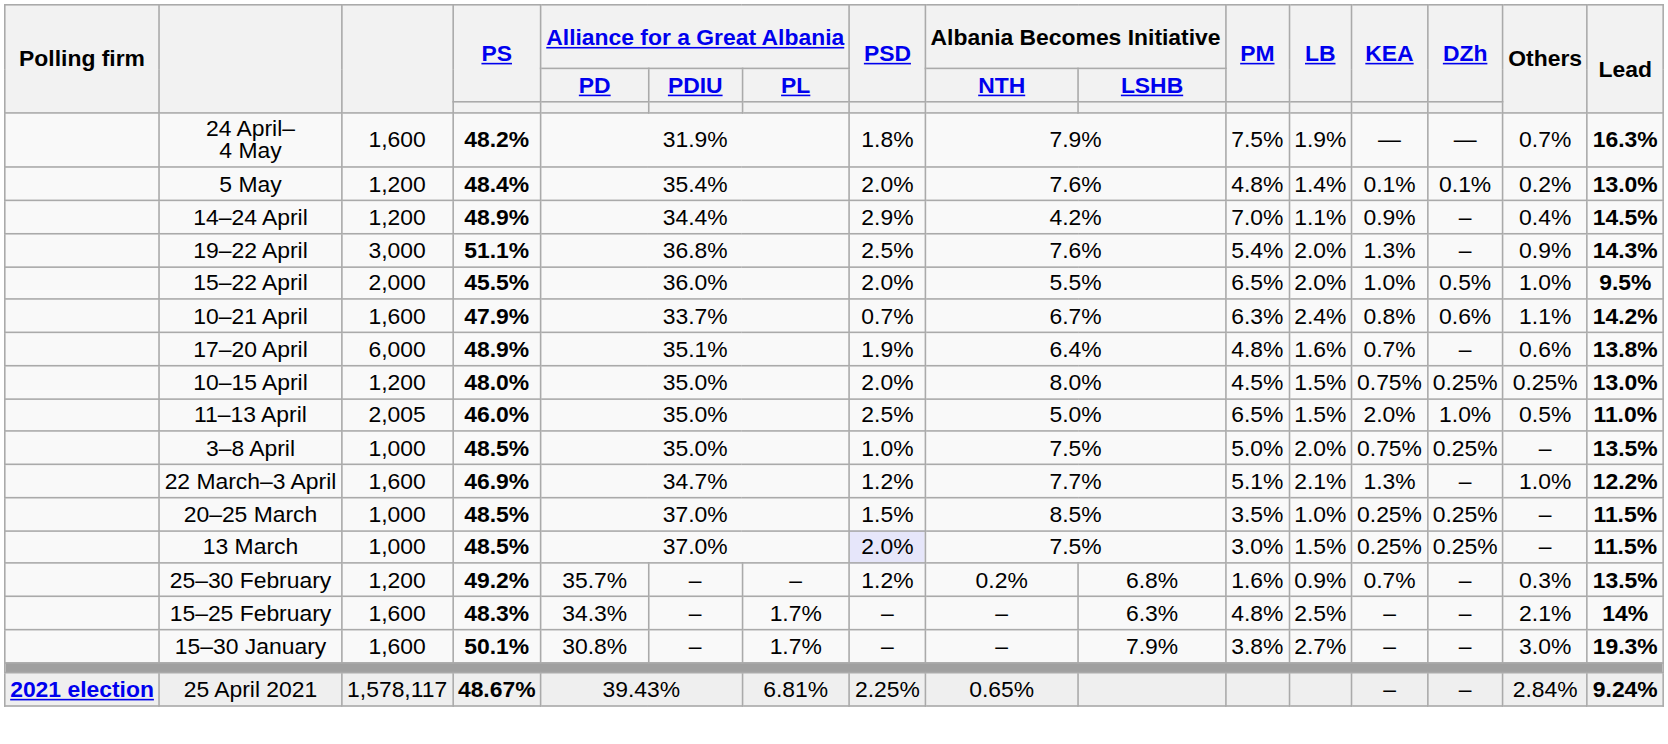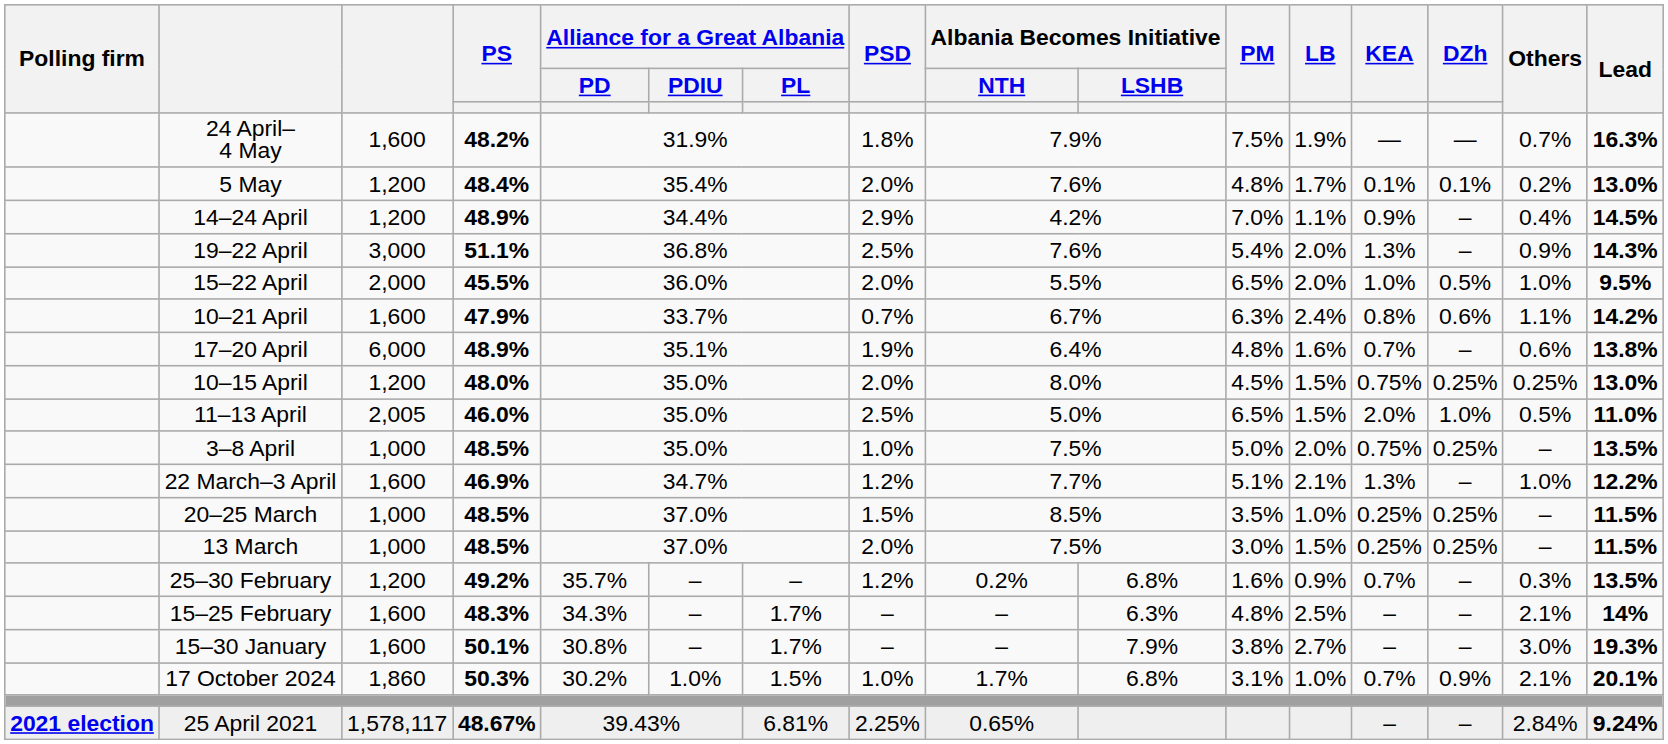(1320, 184) 1.4% -> (1320, 184) 1.7%
(887, 547) lavender background -> (887, 547) no background
+ row: (250, 679)
